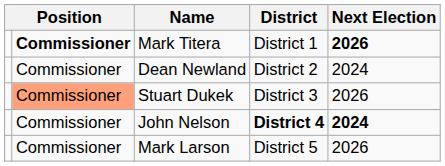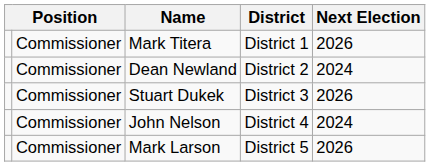(73, 43) bold -> (69, 43) normal
(350, 43) bold -> (335, 43) normal
(69, 95) lightsalmon background -> (69, 95) no background
(289, 122) bold -> (277, 122) normal
(350, 122) bold -> (335, 122) normal
